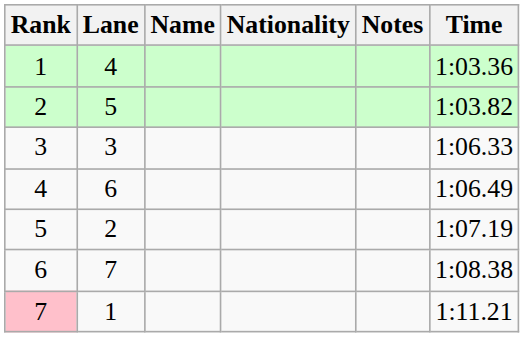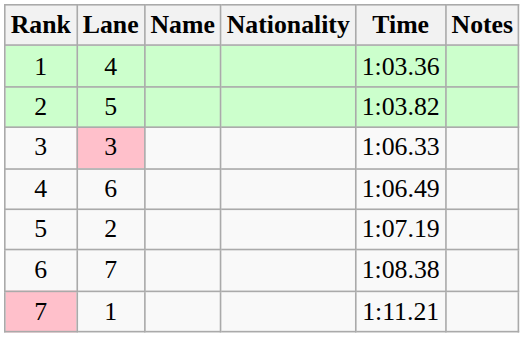columns swapped: (474, 24) <-> (392, 24)
(111, 147) no background -> (111, 147) pink background
